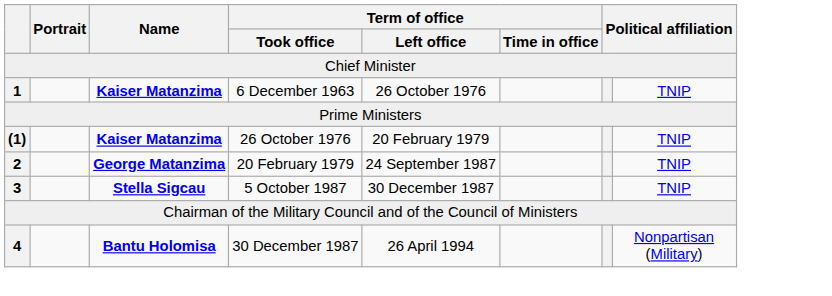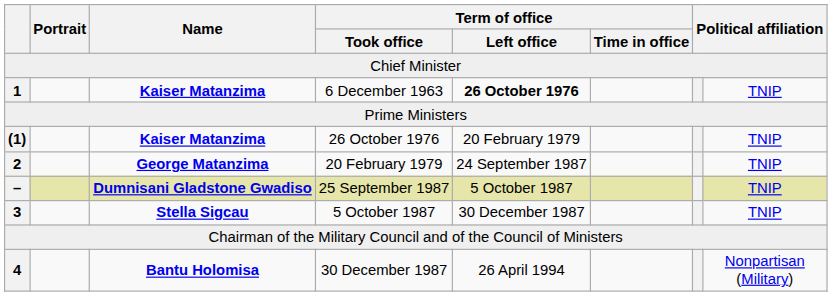(431, 90) normal -> (522, 90) bold
+ row: (384, 188)
